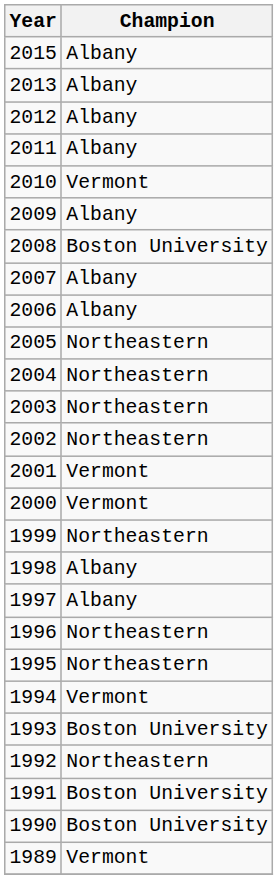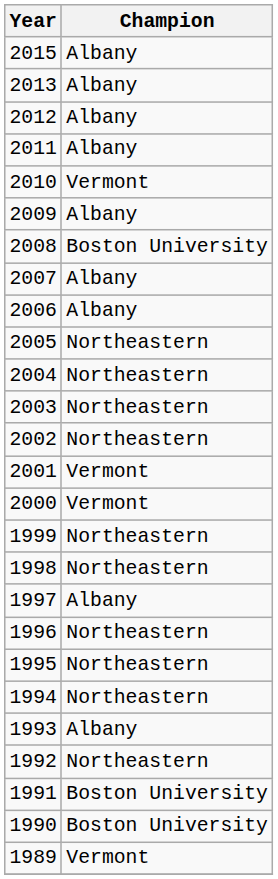(102, 568) Albany -> (137, 568) Northeastern
(108, 697) Vermont -> (137, 697) Northeastern
(167, 729) Boston University -> (102, 729) Albany
